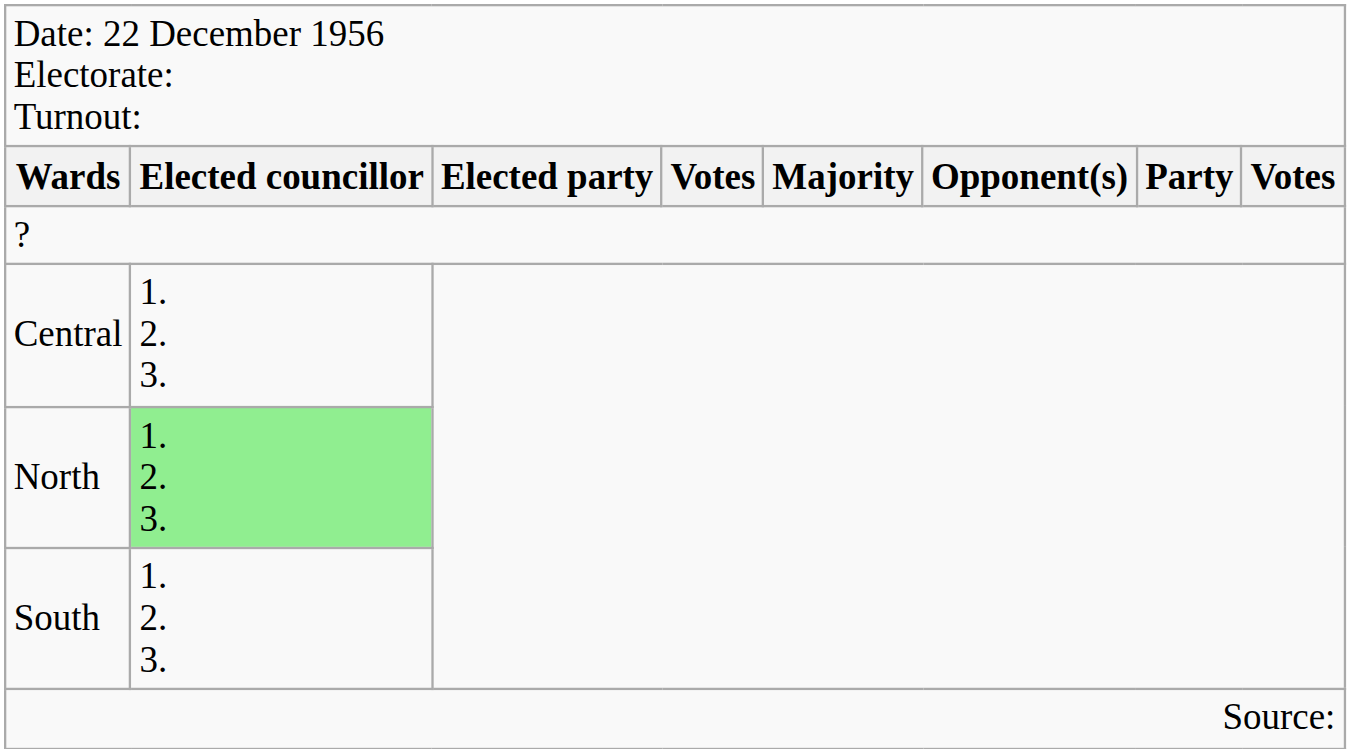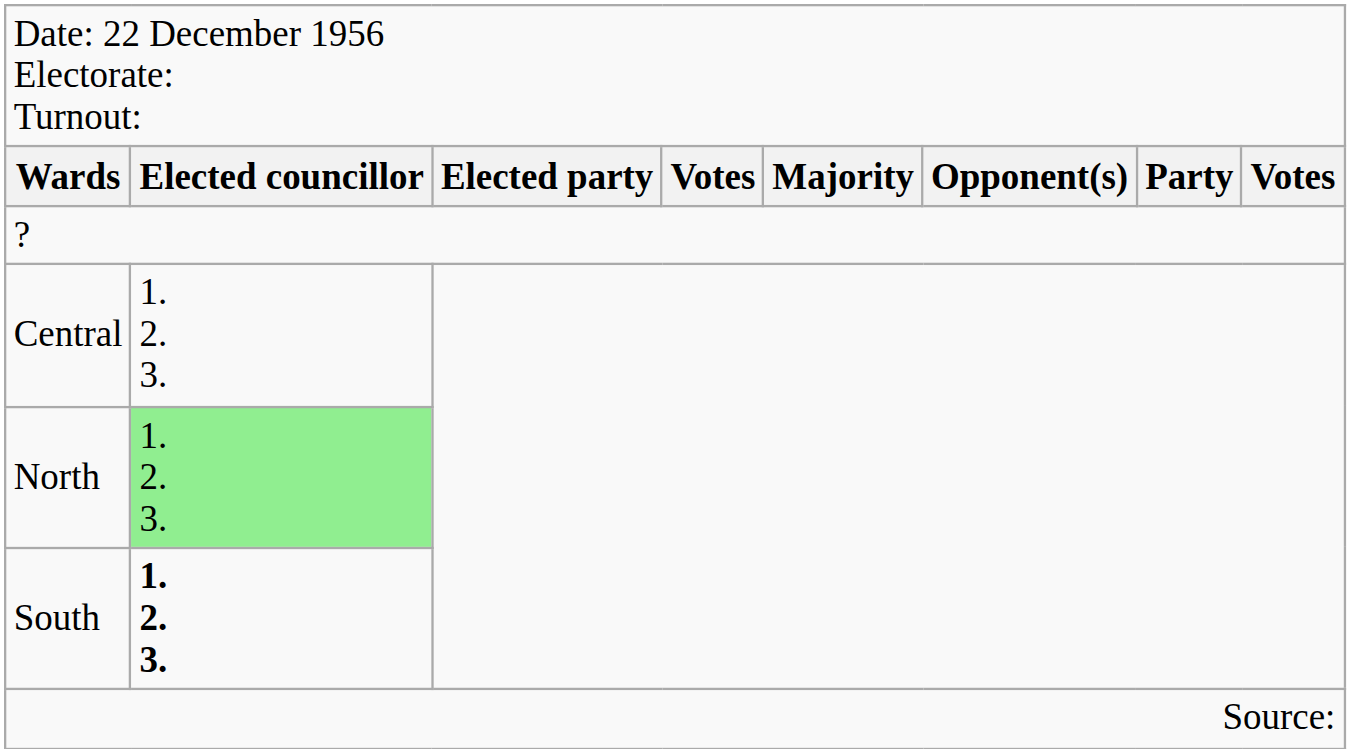(153, 617) normal -> (153, 617) bold
